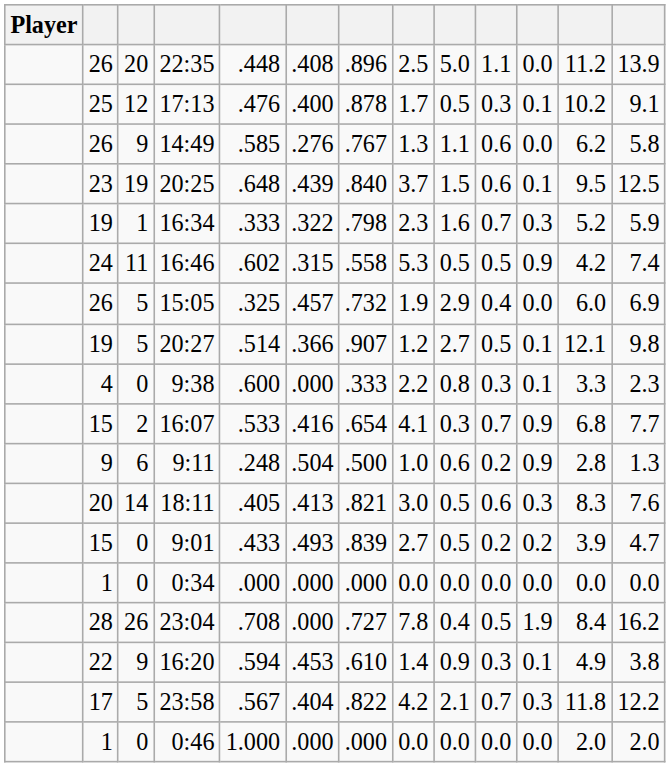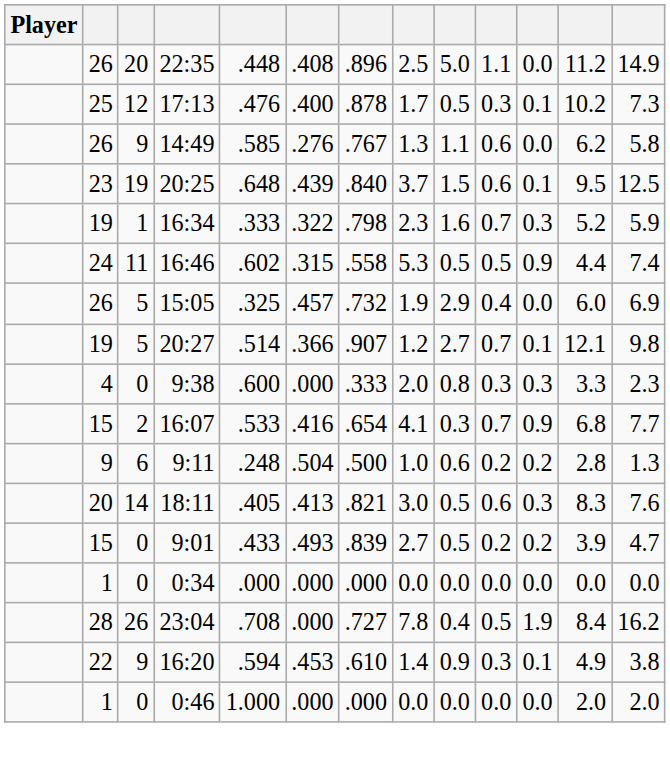(639, 64) 13.9 -> (639, 64) 14.9
(645, 104) 9.1 -> (645, 104) 7.3
(591, 263) 4.2 -> (591, 263) 4.4
(496, 343) 0.5 -> (496, 343) 0.7
(413, 383) 2.2 -> (413, 383) 2.0
(538, 383) 0.1 -> (538, 383) 0.3
(538, 462) 0.9 -> (538, 462) 0.2
- row: (187, 702)
